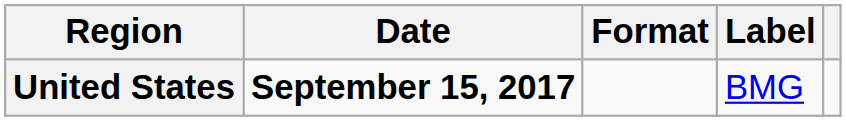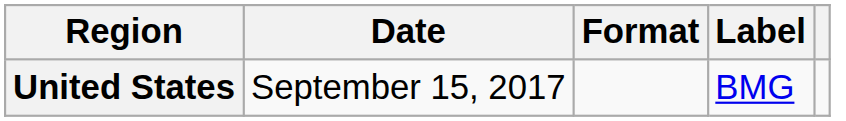(413, 87) bold -> (408, 87) normal
